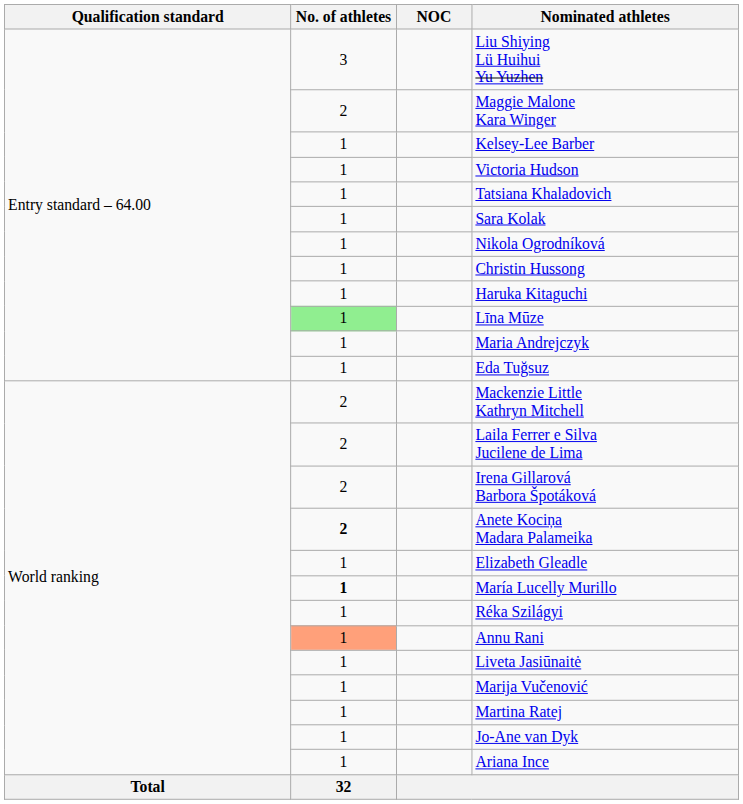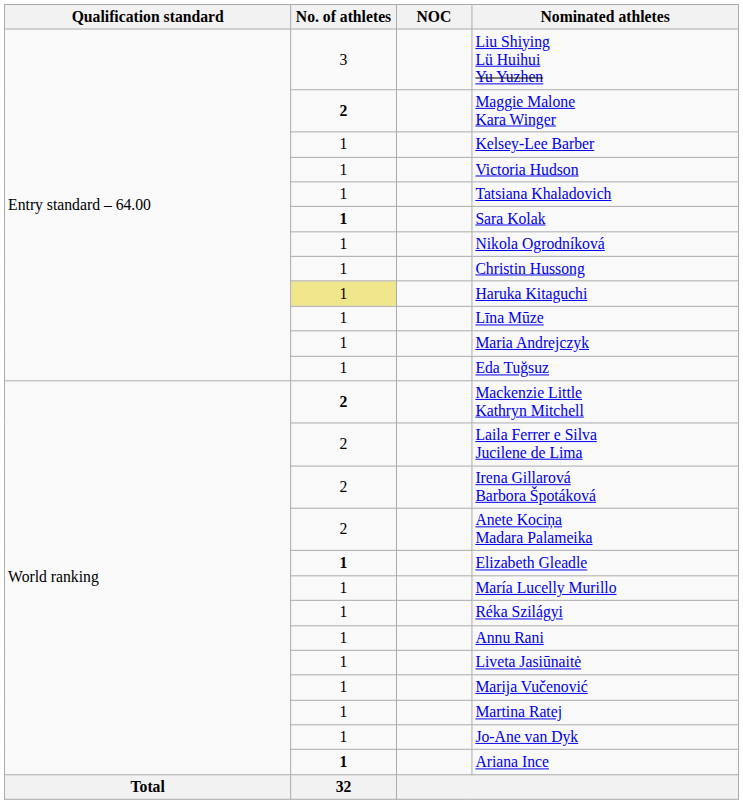(344, 110) normal -> (344, 110) bold
(344, 219) normal -> (344, 219) bold
(344, 293) no background -> (344, 293) khaki background
(344, 318) lightgreen background -> (344, 318) no background
(344, 401) normal -> (344, 401) bold
(344, 529) bold -> (344, 529) normal
(344, 563) normal -> (344, 563) bold
(344, 588) bold -> (344, 588) normal
(344, 637) lightsalmon background -> (344, 637) no background
(344, 762) normal -> (344, 762) bold
